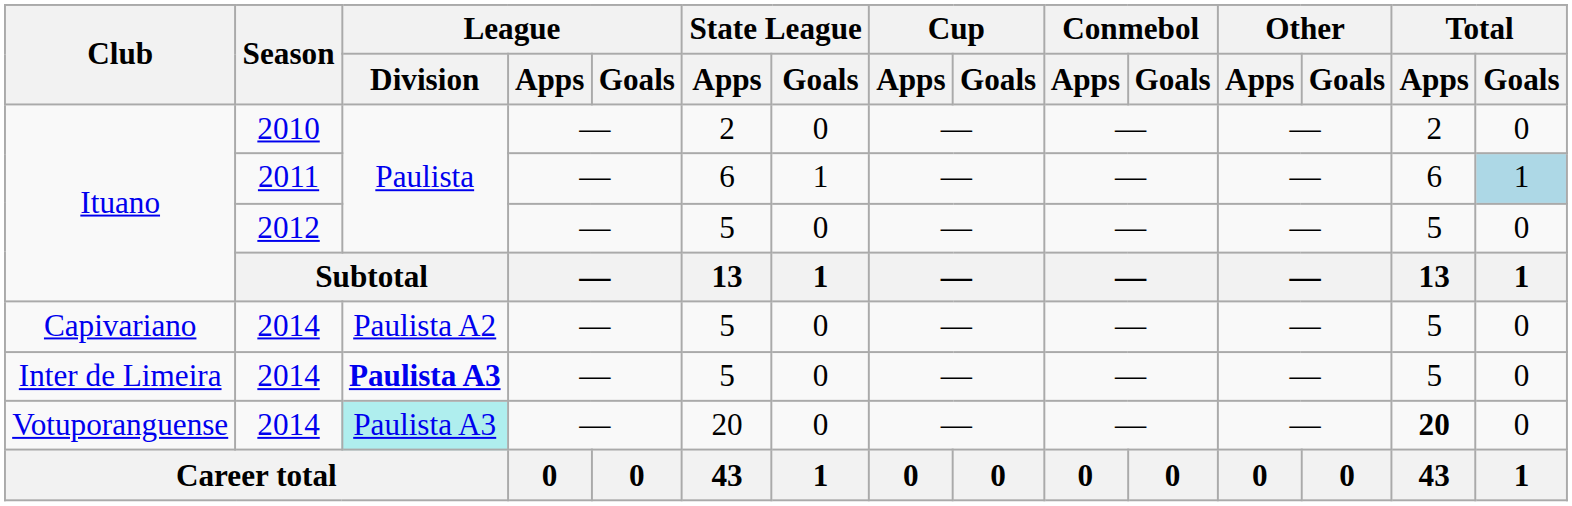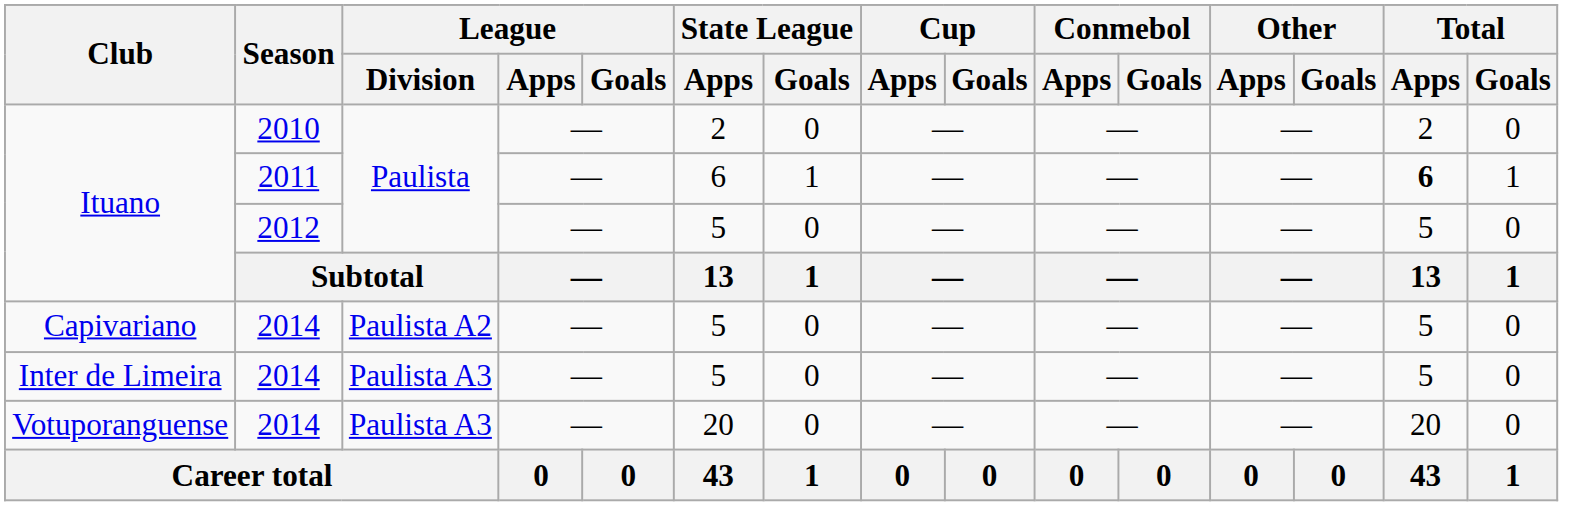(1434, 177) normal -> (1426, 177) bold
(1521, 177) lightblue background -> (1513, 177) no background
(425, 375) bold -> (420, 375) normal
(425, 425) paleturquoise background -> (420, 425) no background
(1434, 425) bold -> (1426, 425) normal
